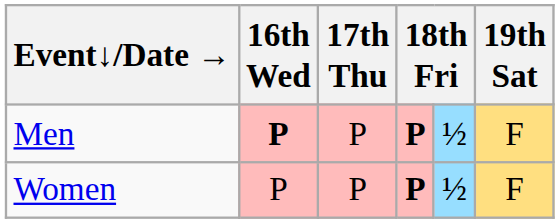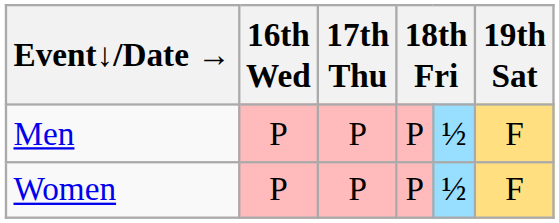(278, 132) bold -> (278, 132) normal
(415, 132) bold -> (415, 132) normal
(415, 190) bold -> (415, 190) normal
